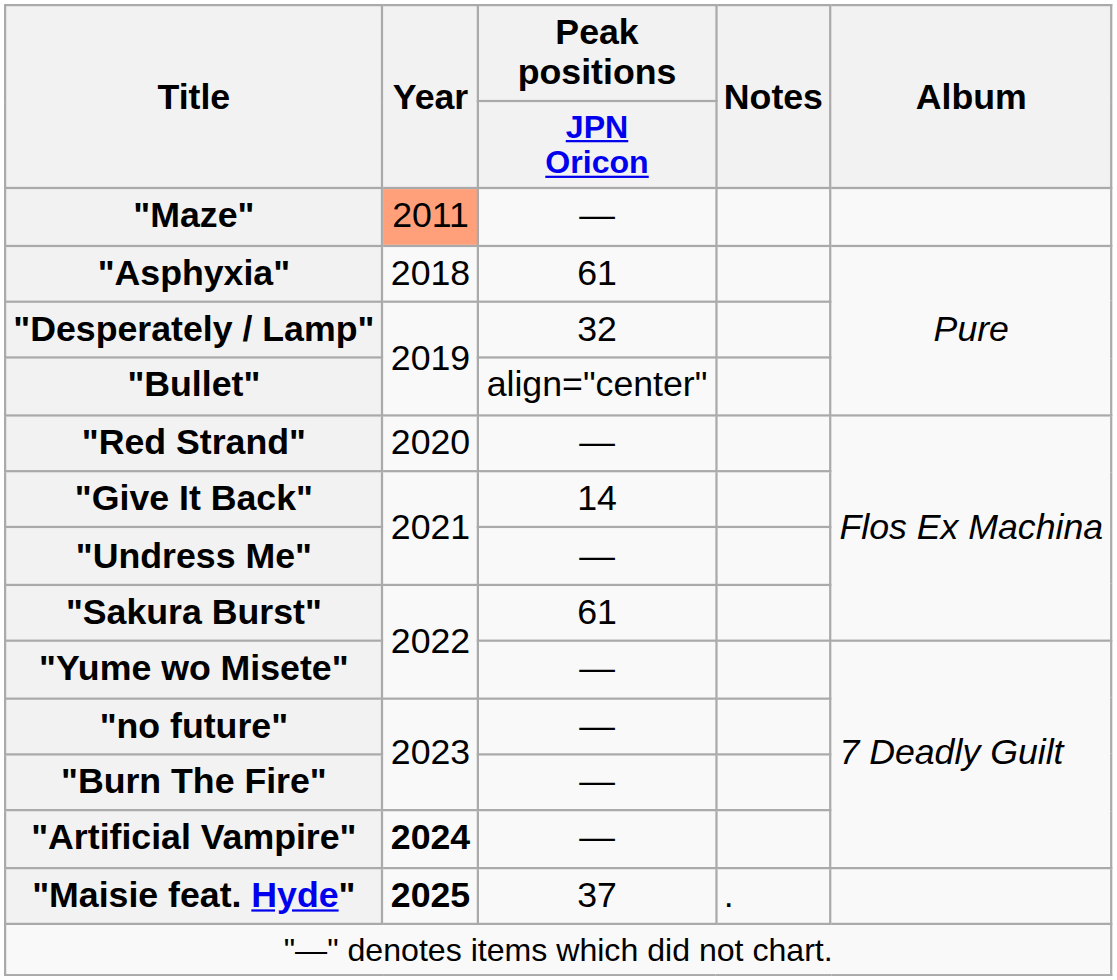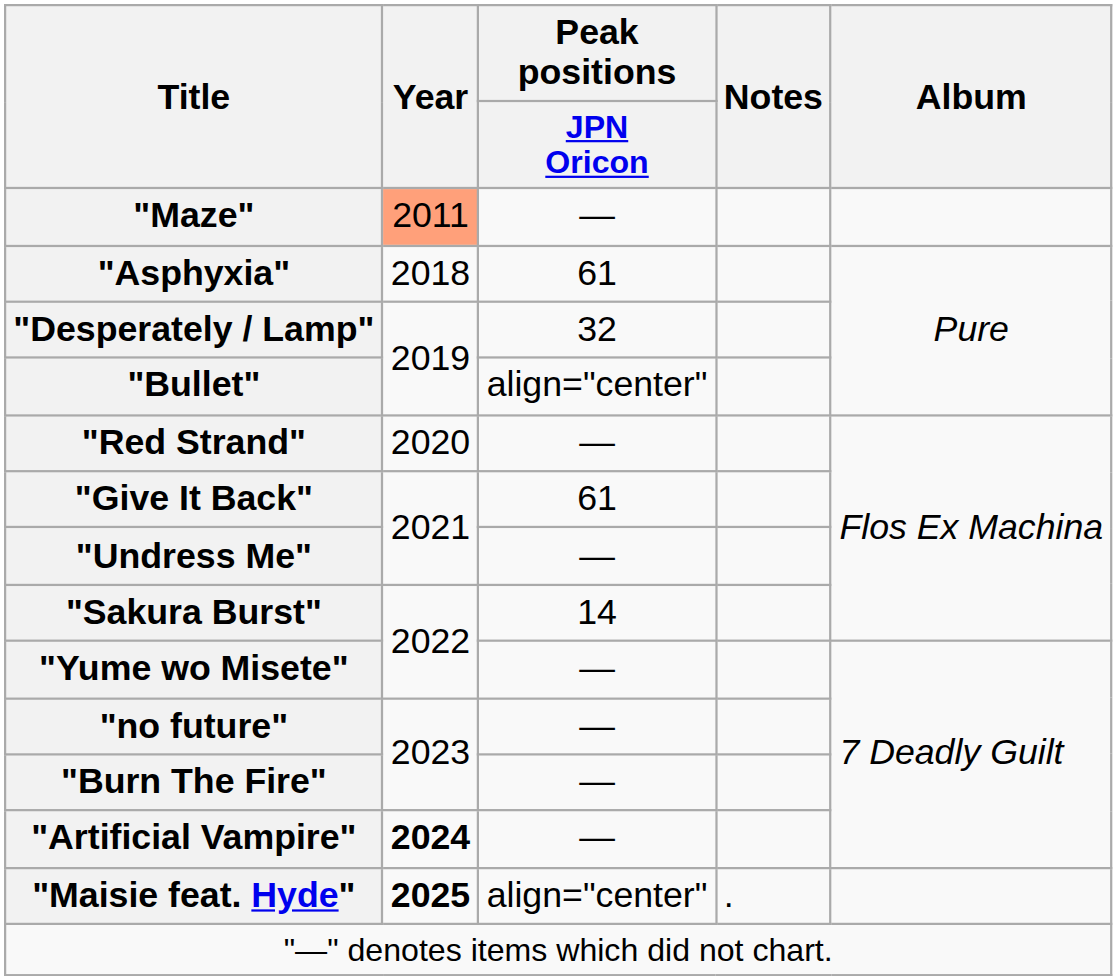(597, 498) 14 -> (597, 498) 61
(597, 612) 61 -> (597, 612) 14
(597, 894) 37 -> (597, 894) align="center"
